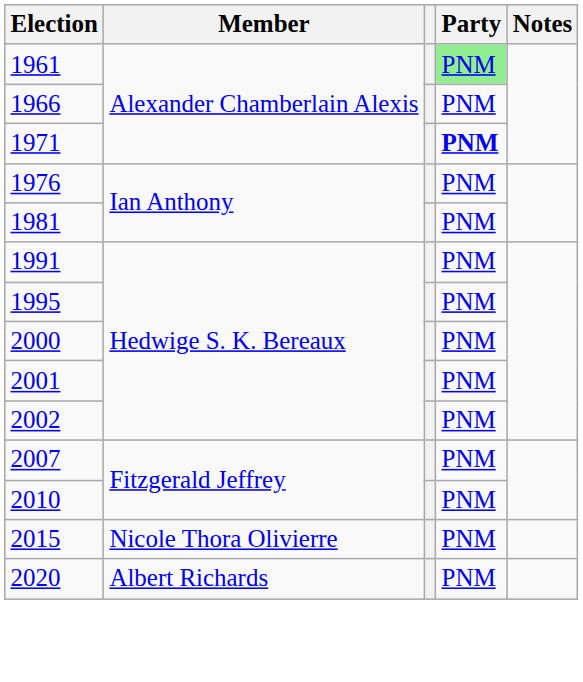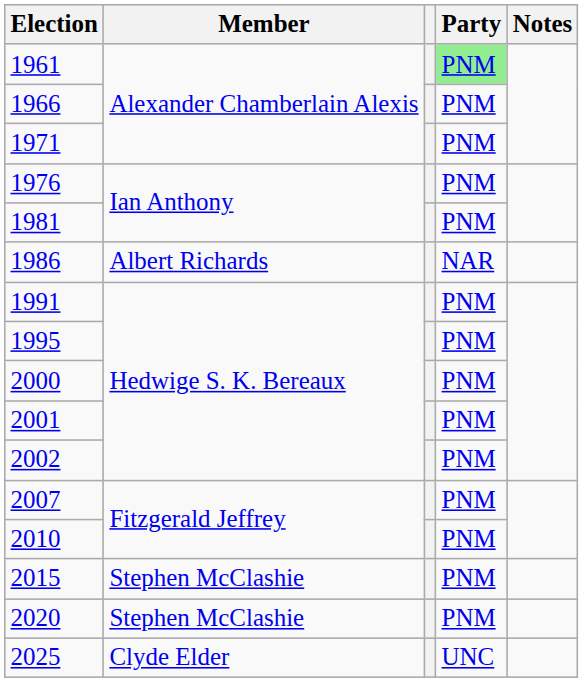(470, 143) bold -> (469, 143) normal
+ row: (35, 261)
(224, 538) Nicole Thora Olivierre -> (207, 578) Stephen McClashie
(189, 578) Albert Richards -> (207, 618) Stephen McClashie
+ row: (35, 657)
